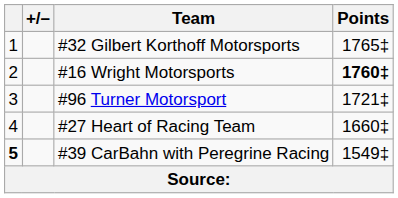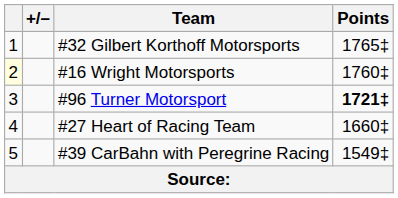(13, 72) no background -> (13, 72) lightyellow background
(366, 72) bold -> (366, 72) normal
(366, 99) normal -> (366, 99) bold
(13, 153) bold -> (13, 153) normal
